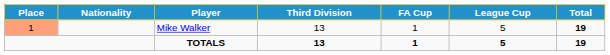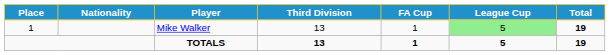(31, 28) lightsalmon background -> (31, 28) no background
(503, 28) no background -> (503, 28) lightgreen background
